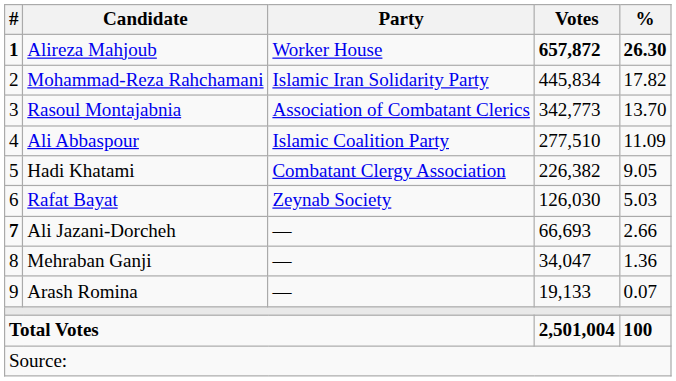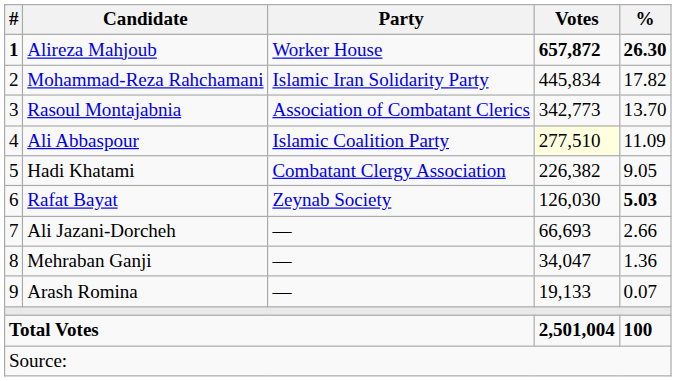(570, 140) no background -> (570, 140) lightyellow background
(640, 200) normal -> (640, 200) bold
(14, 230) bold -> (14, 230) normal
